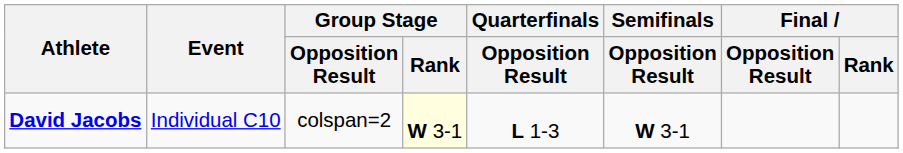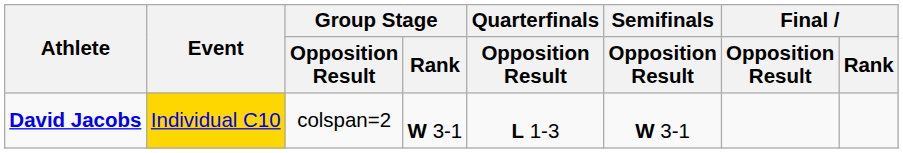(216, 120) no background -> (216, 120) gold background
(435, 131) lightyellow background -> (435, 131) no background
